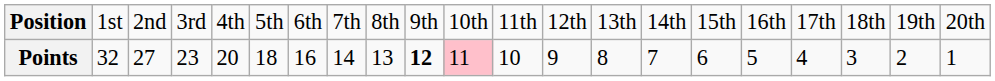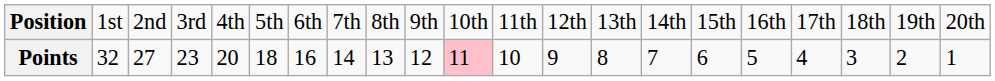(421, 57) bold -> (421, 57) normal
